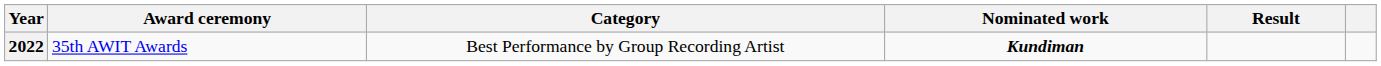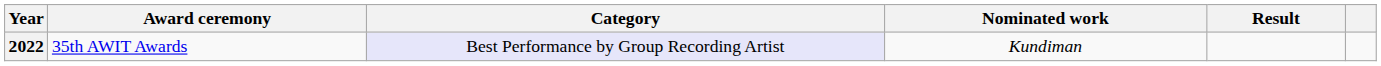(625, 46) no background -> (625, 46) lavender background
(1045, 46) bold -> (1045, 46) normal
